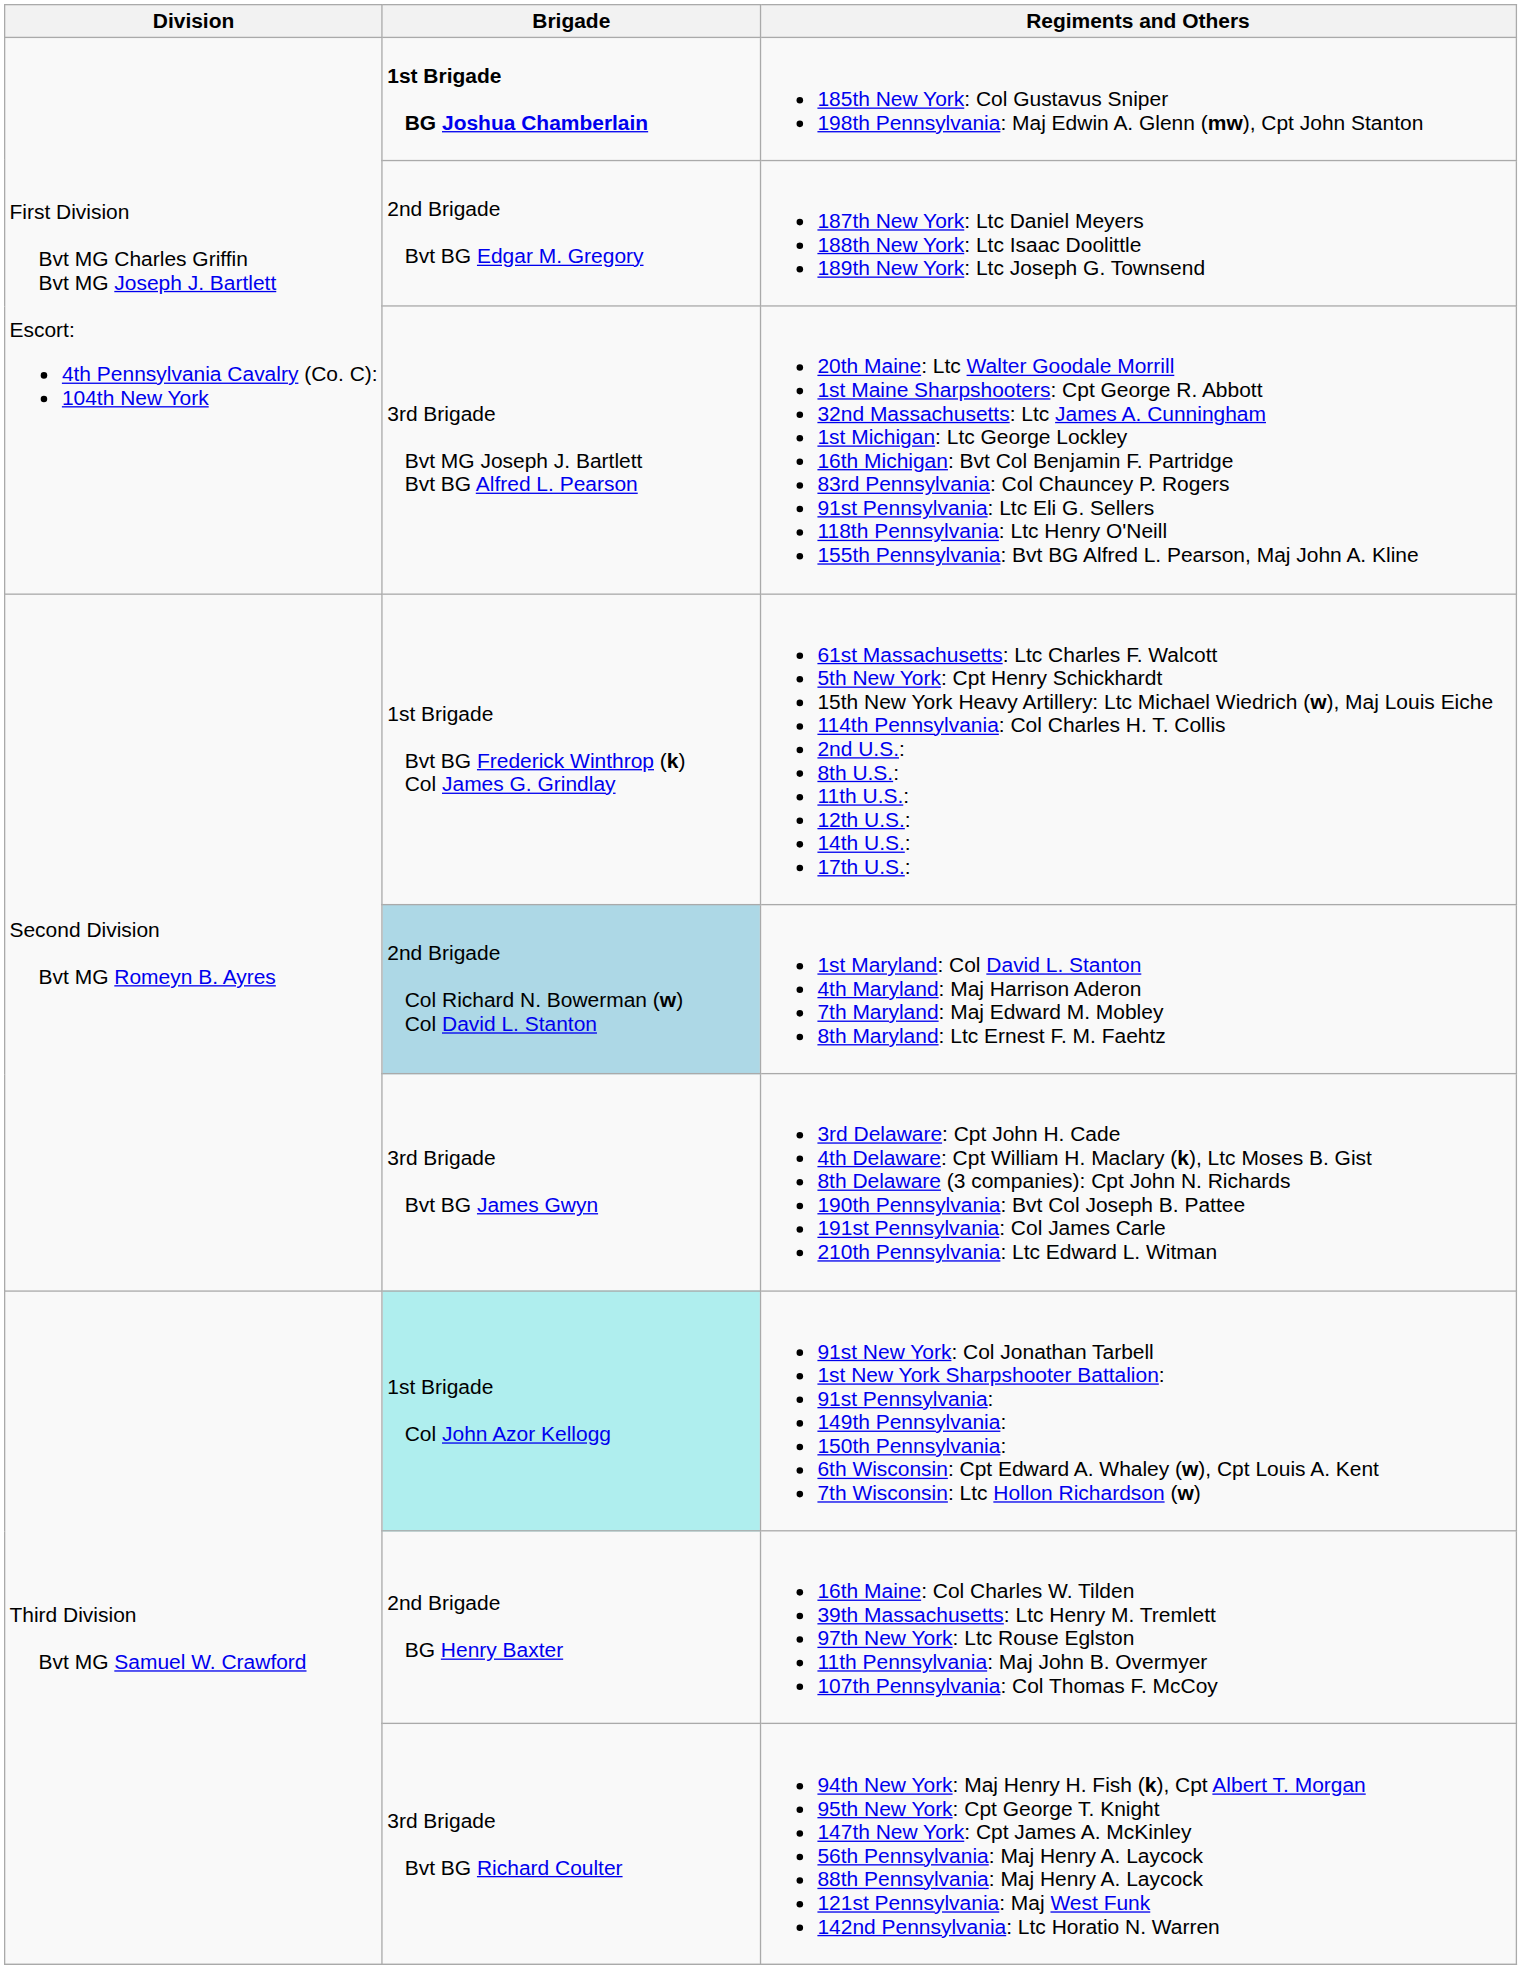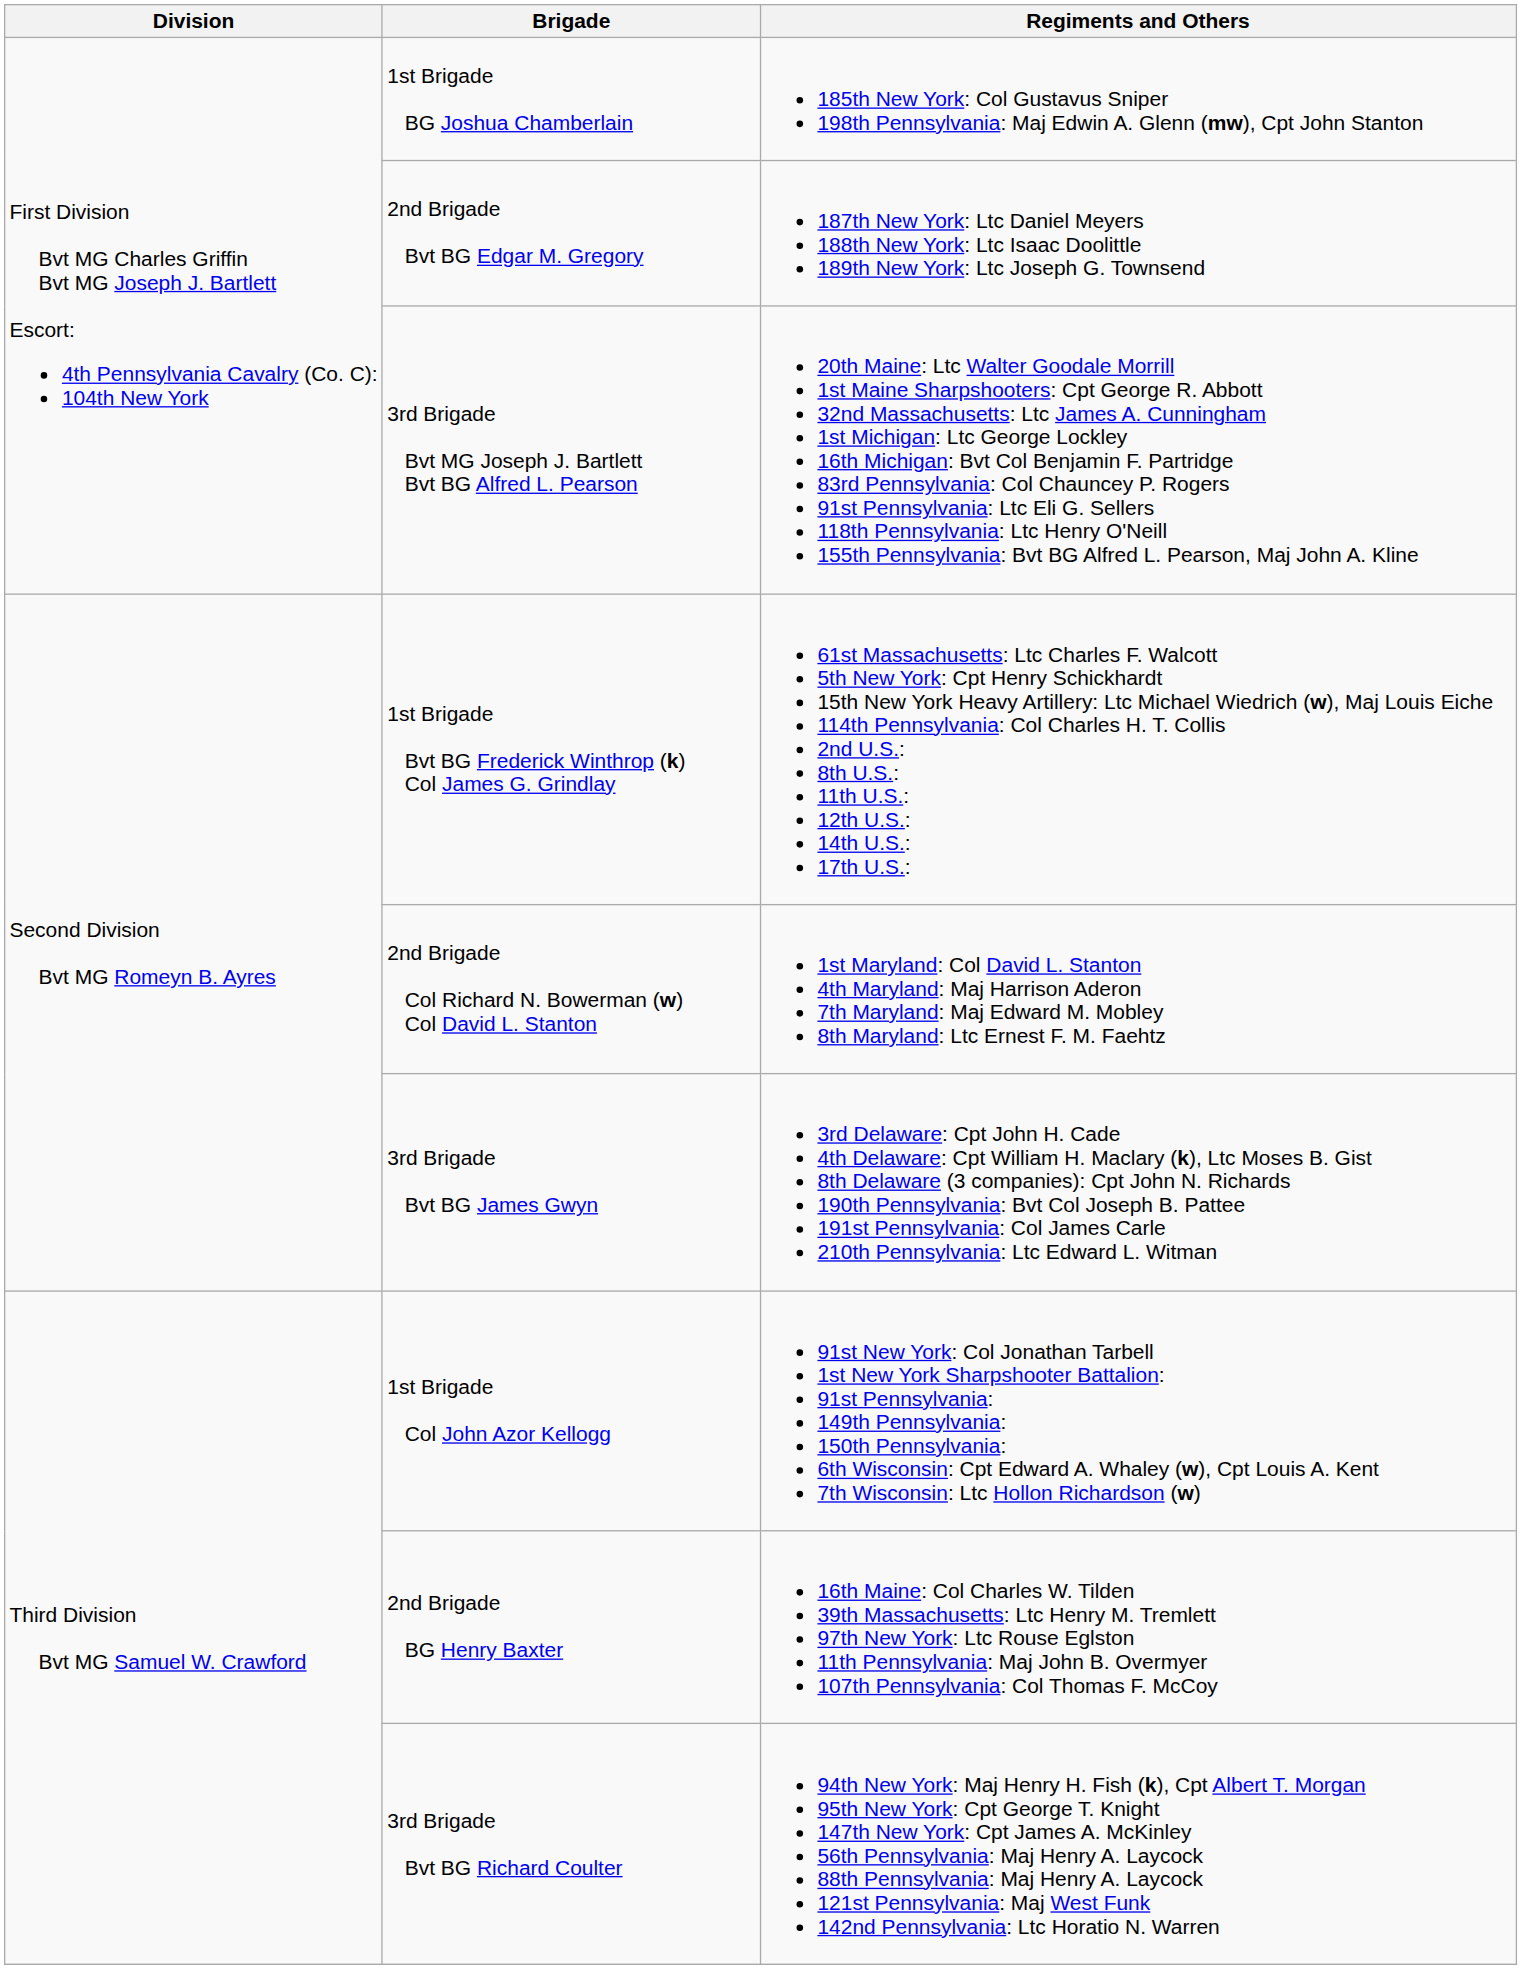(518, 98) bold -> (510, 98) normal
(535, 989) lightblue background -> (535, 989) no background
(499, 1410) paleturquoise background -> (499, 1410) no background
